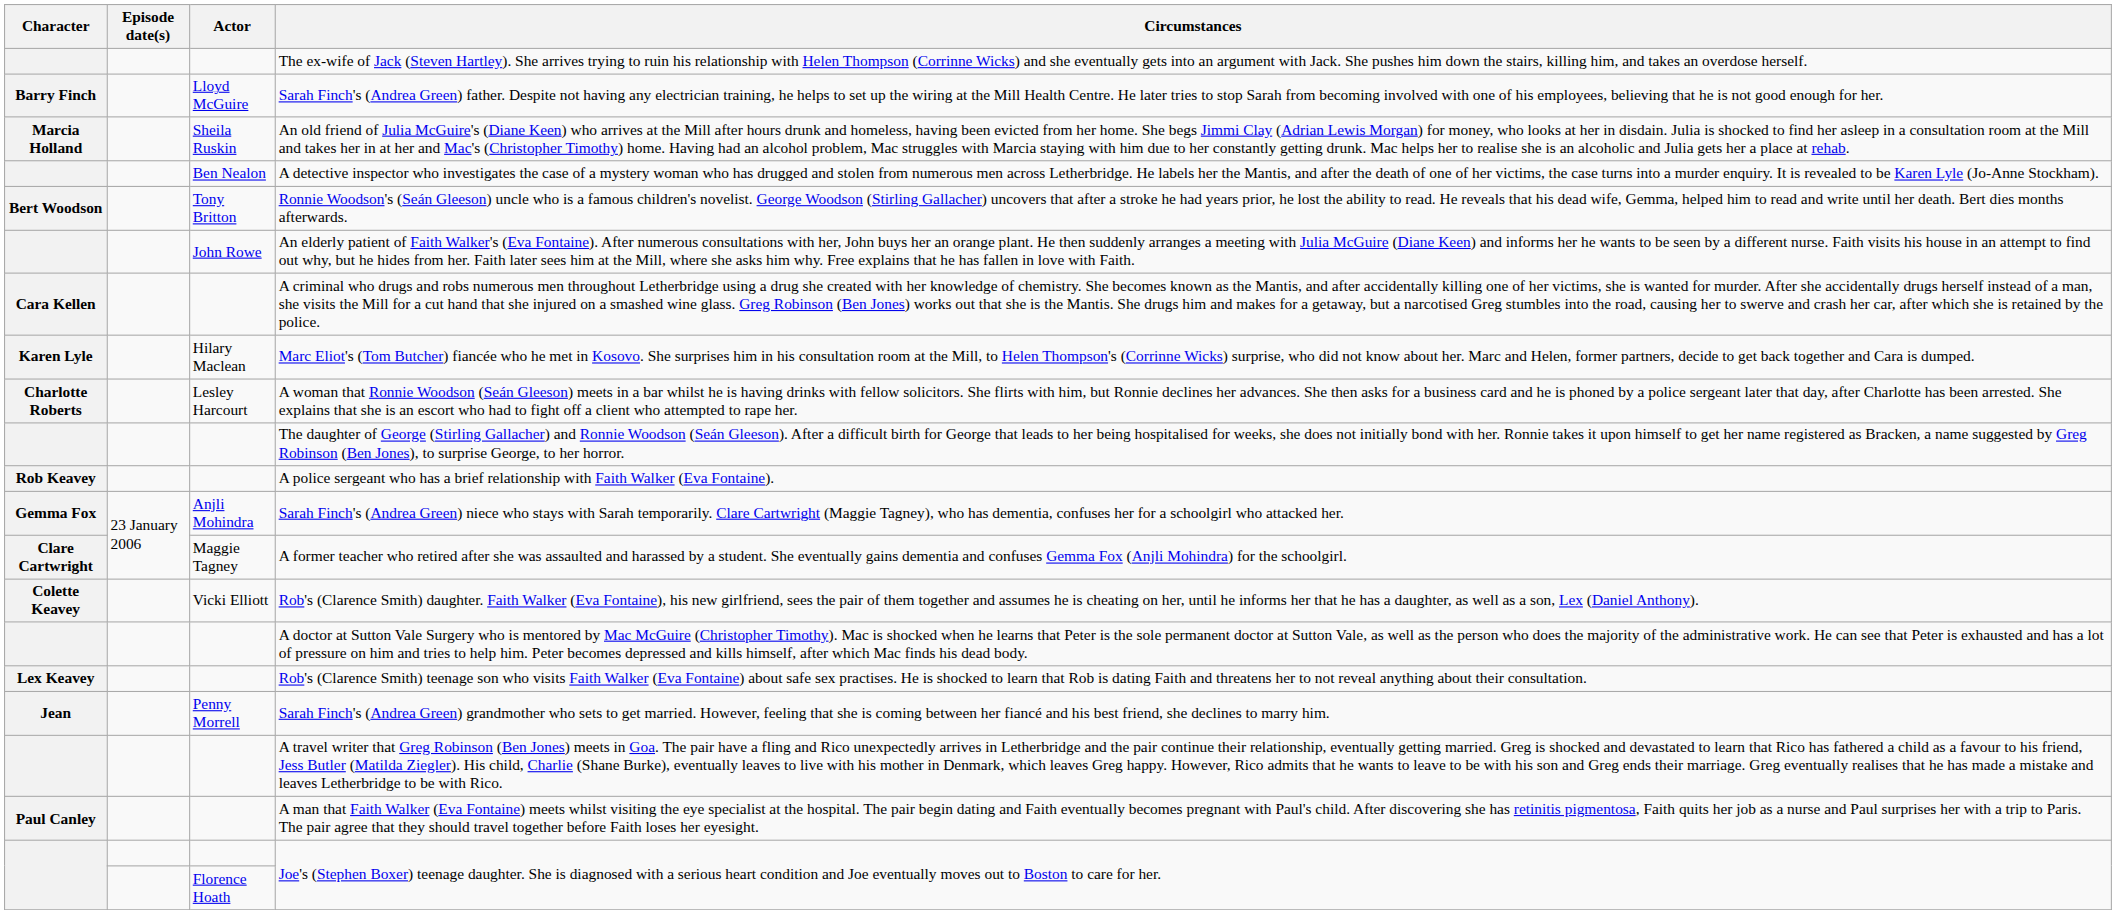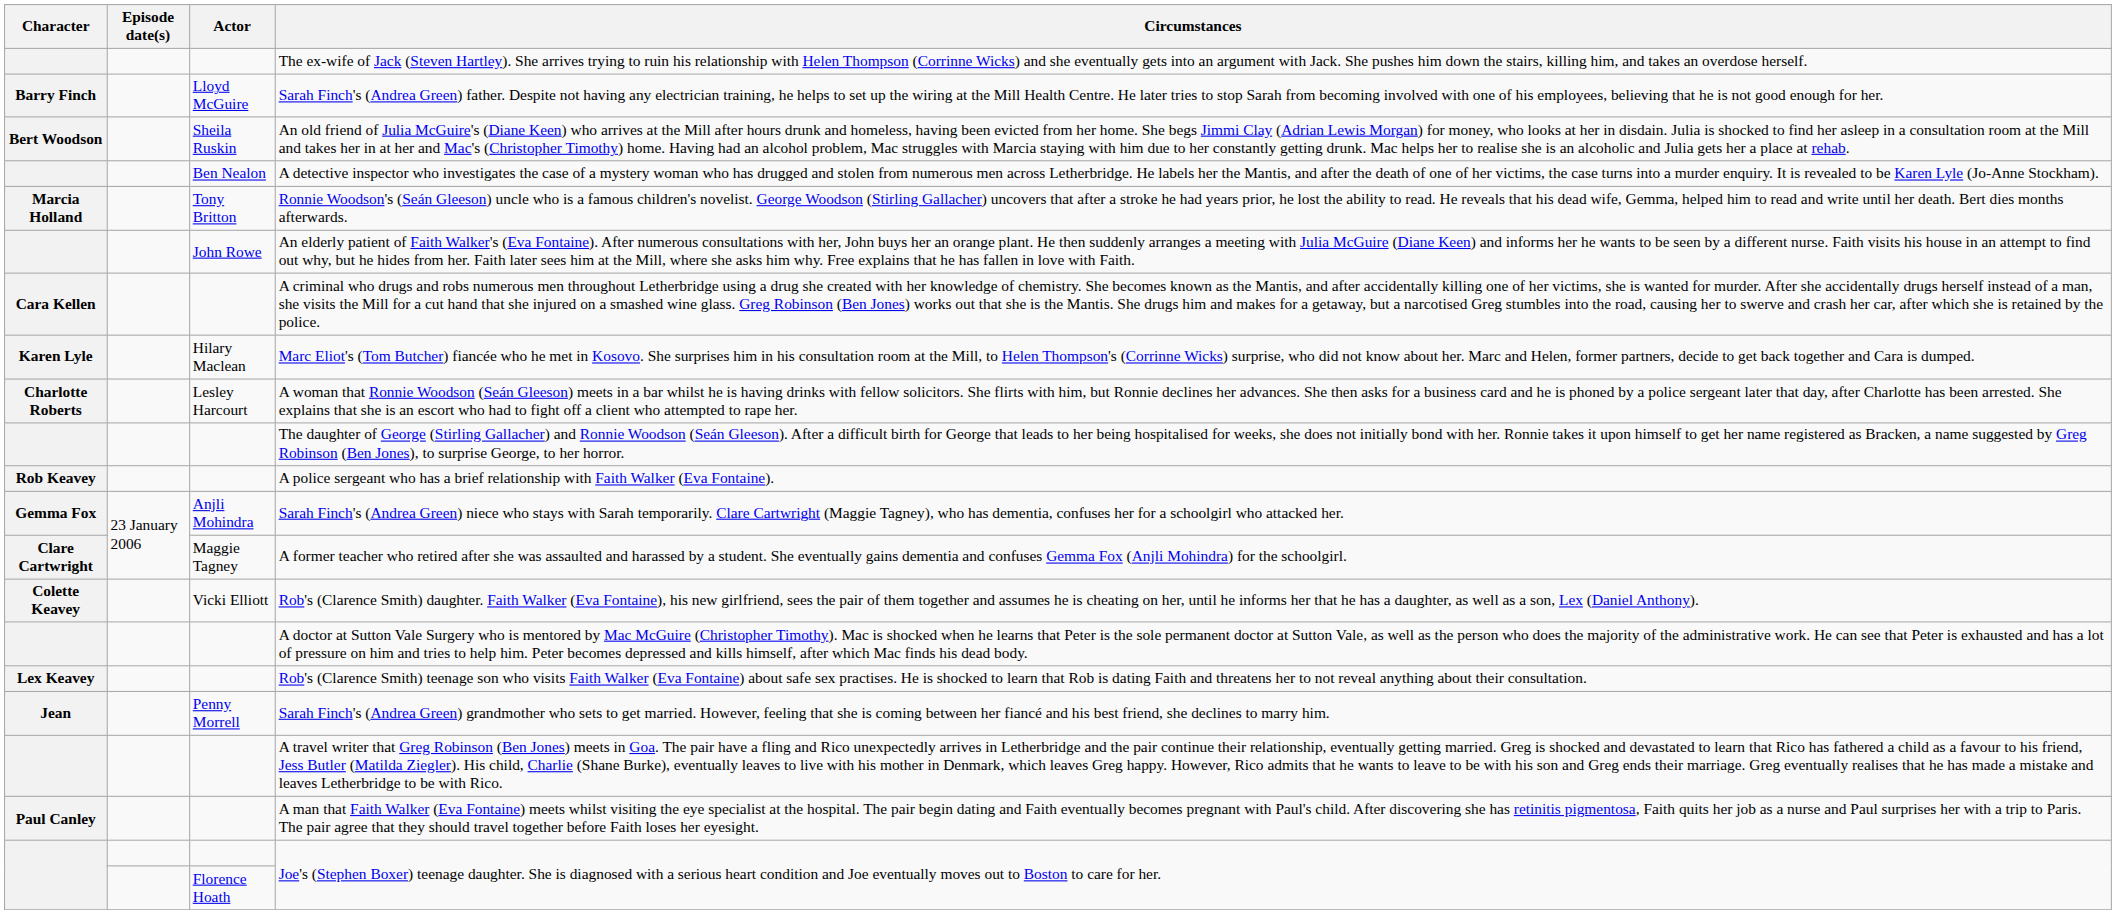(56, 139) Marcia Holland -> (56, 139) Bert Woodson
(56, 208) Bert Woodson -> (56, 208) Marcia Holland
